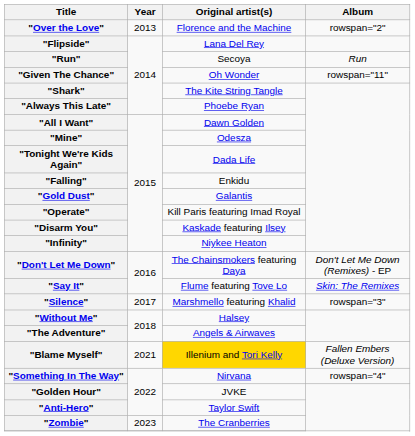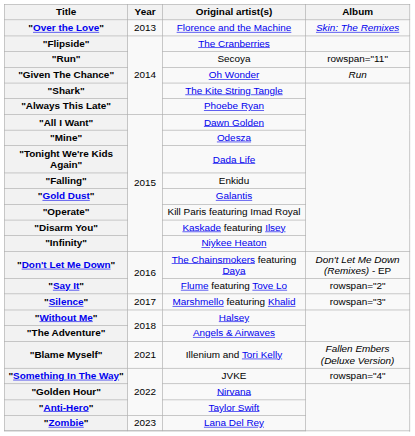(358, 28) rowspan="2" -> (358, 28) Skin: The Remixes
(234, 43) Lana Del Rey -> (234, 43) The Cranberries
(358, 59) Run -> (358, 59) rowspan="11"
(358, 75) rowspan="11" -> (358, 75) Run
(358, 286) Skin: The Remixes -> (358, 286) rowspan="2"
(234, 354) gold background -> (234, 354) no background
(234, 376) Nirvana -> (234, 376) JVKE
(234, 391) JVKE -> (234, 391) Nirvana
(234, 423) The Cranberries -> (234, 423) Lana Del Rey
